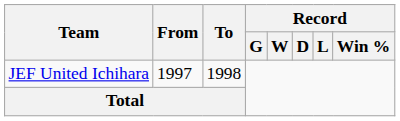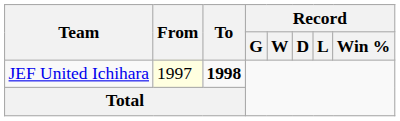(174, 73) no background -> (174, 73) lightyellow background
(224, 73) normal -> (224, 73) bold
